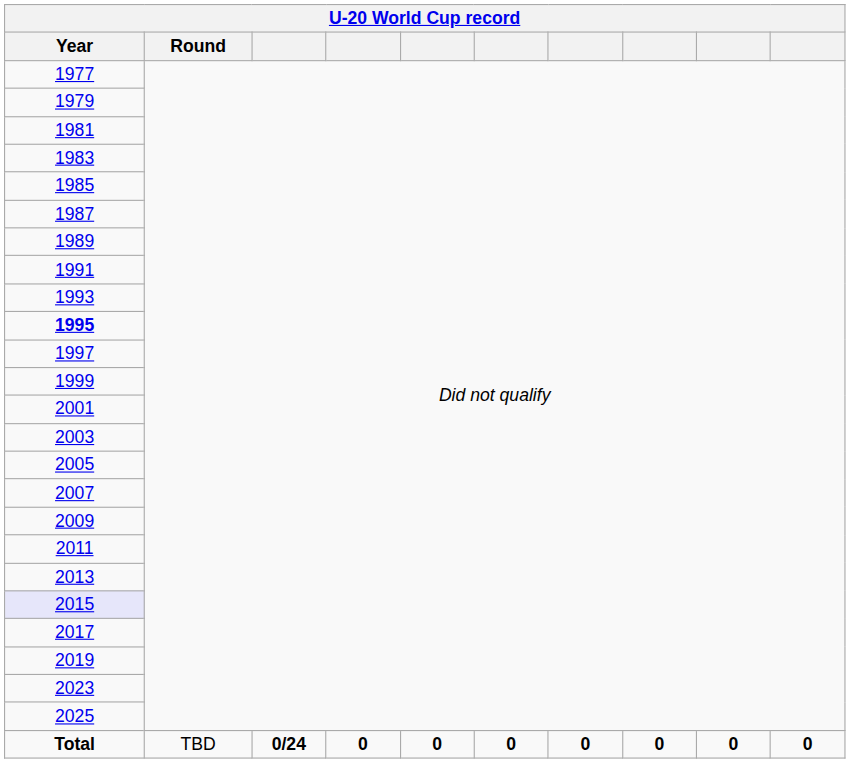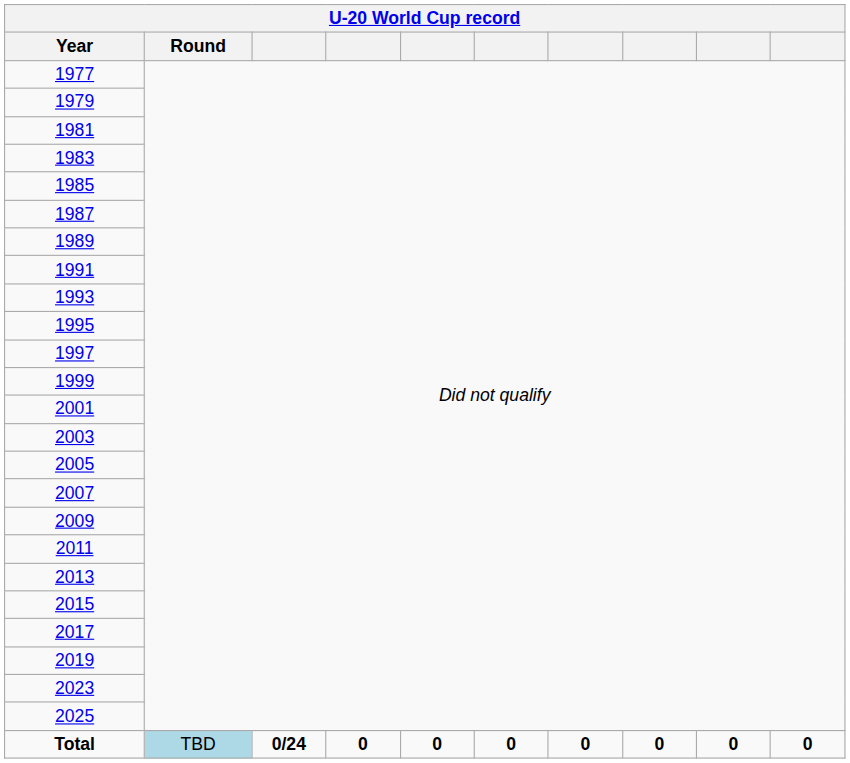(75, 325) bold -> (75, 325) normal
(75, 604) lavender background -> (75, 604) no background
(198, 744) no background -> (198, 744) lightblue background
